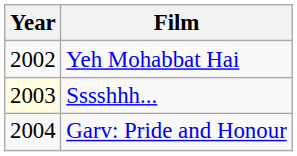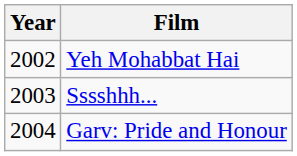(33, 95) lightyellow background -> (33, 95) no background
